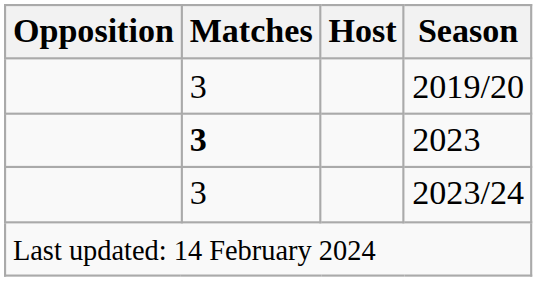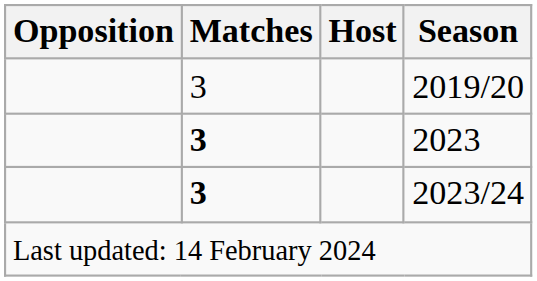(198, 193) normal -> (198, 193) bold
